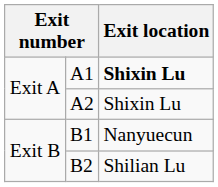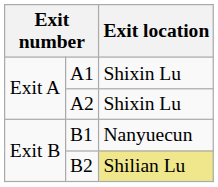(144, 72) bold -> (142, 72) normal
(144, 165) no background -> (144, 165) khaki background
